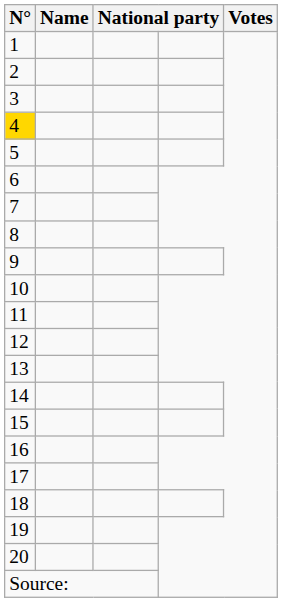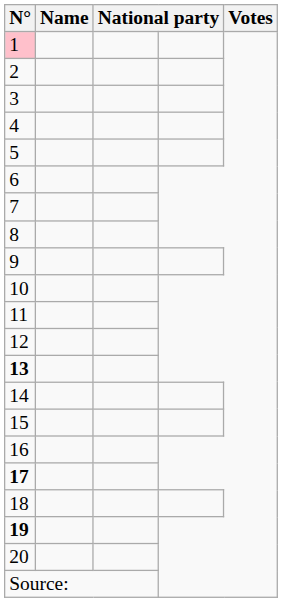(14, 45) no background -> (14, 45) pink background
(14, 126) gold background -> (14, 126) no background
(19, 368) normal -> (19, 368) bold
(19, 476) normal -> (19, 476) bold
(19, 530) normal -> (19, 530) bold
